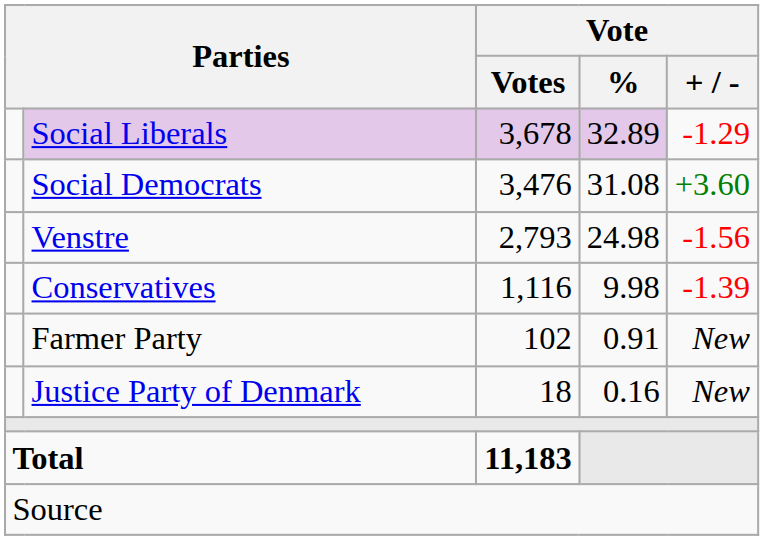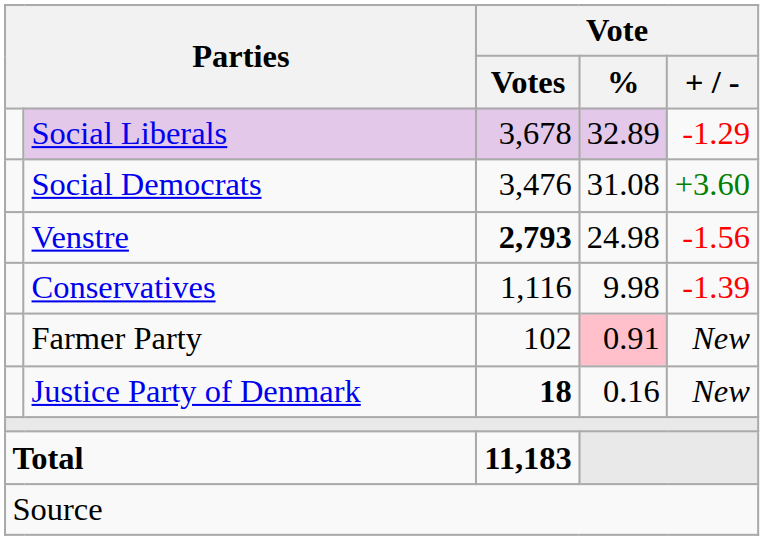(535, 236) normal -> (535, 236) bold
(631, 339) no background -> (631, 339) pink background
(556, 390) normal -> (556, 390) bold
